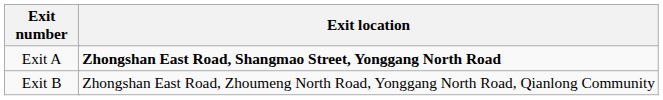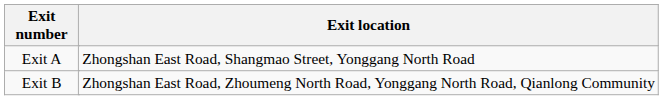(292, 58) bold -> (279, 58) normal
